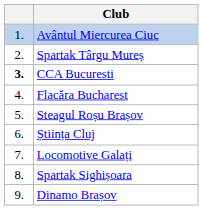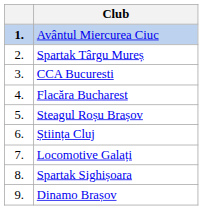(19, 34) normal -> (19, 34) bold
(19, 74) bold -> (19, 74) normal
